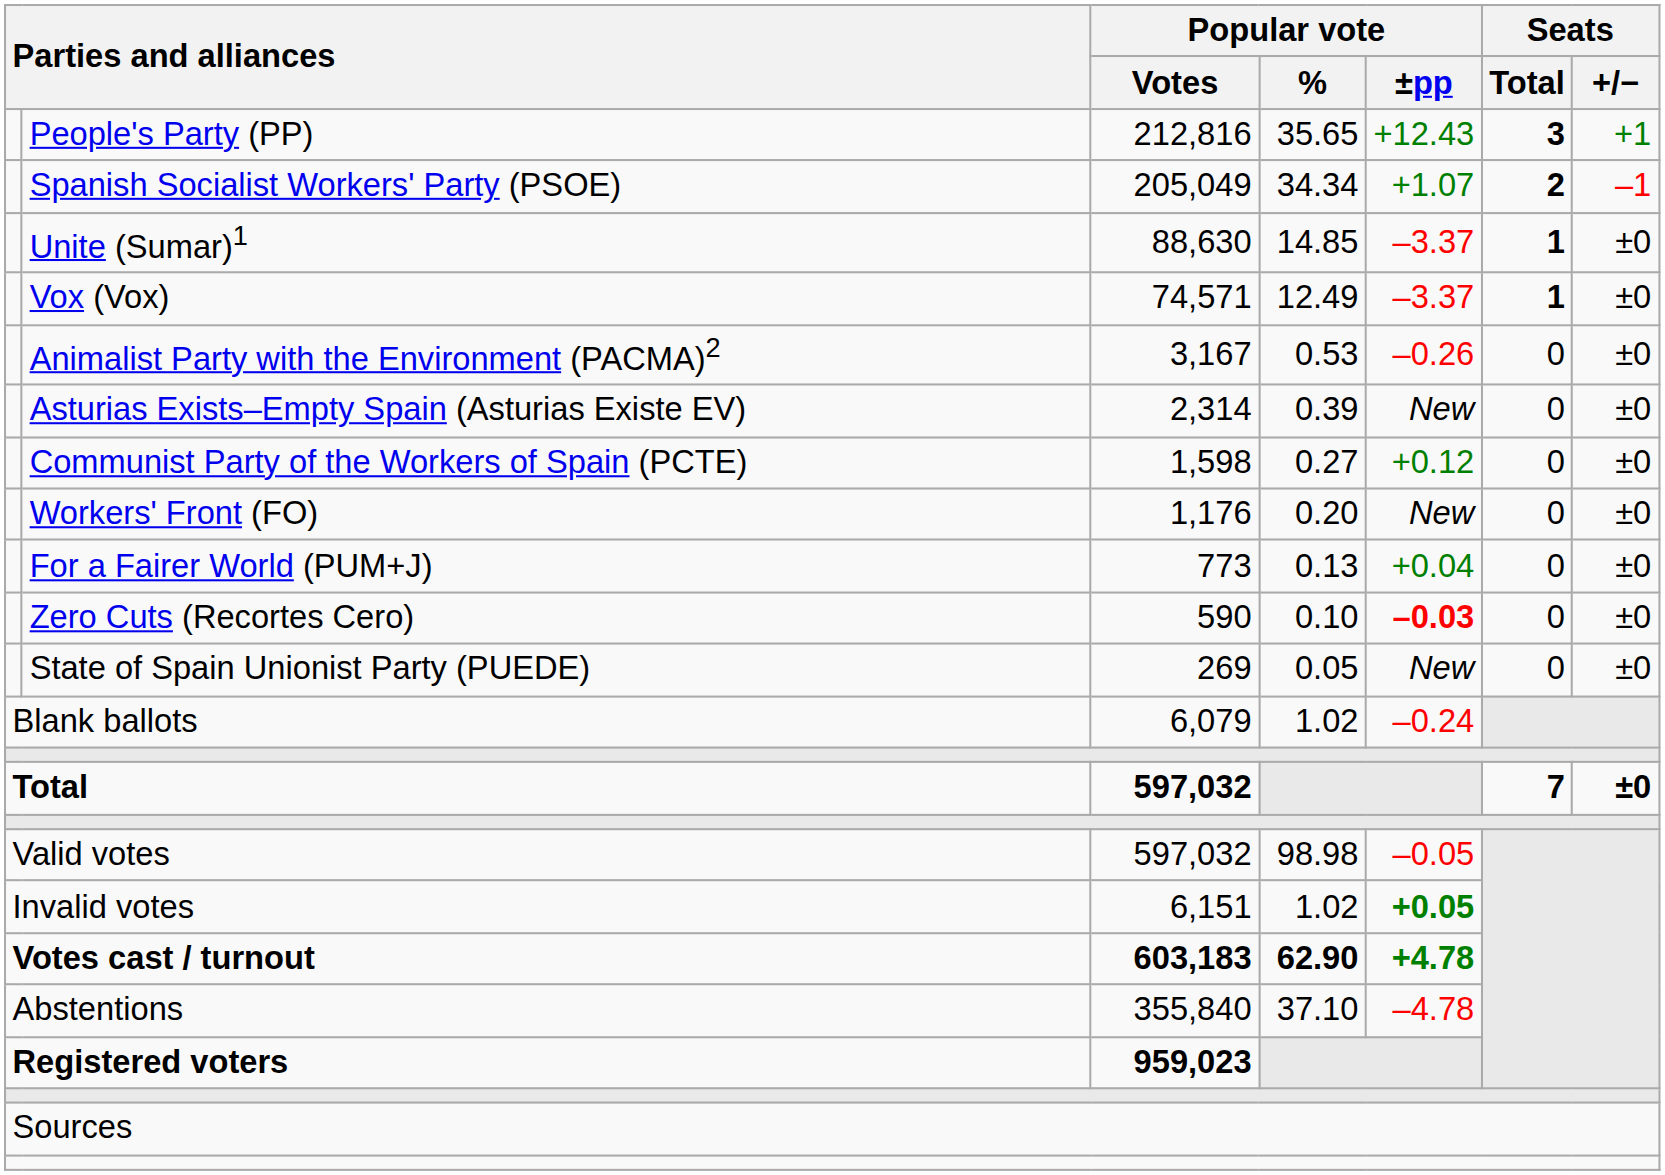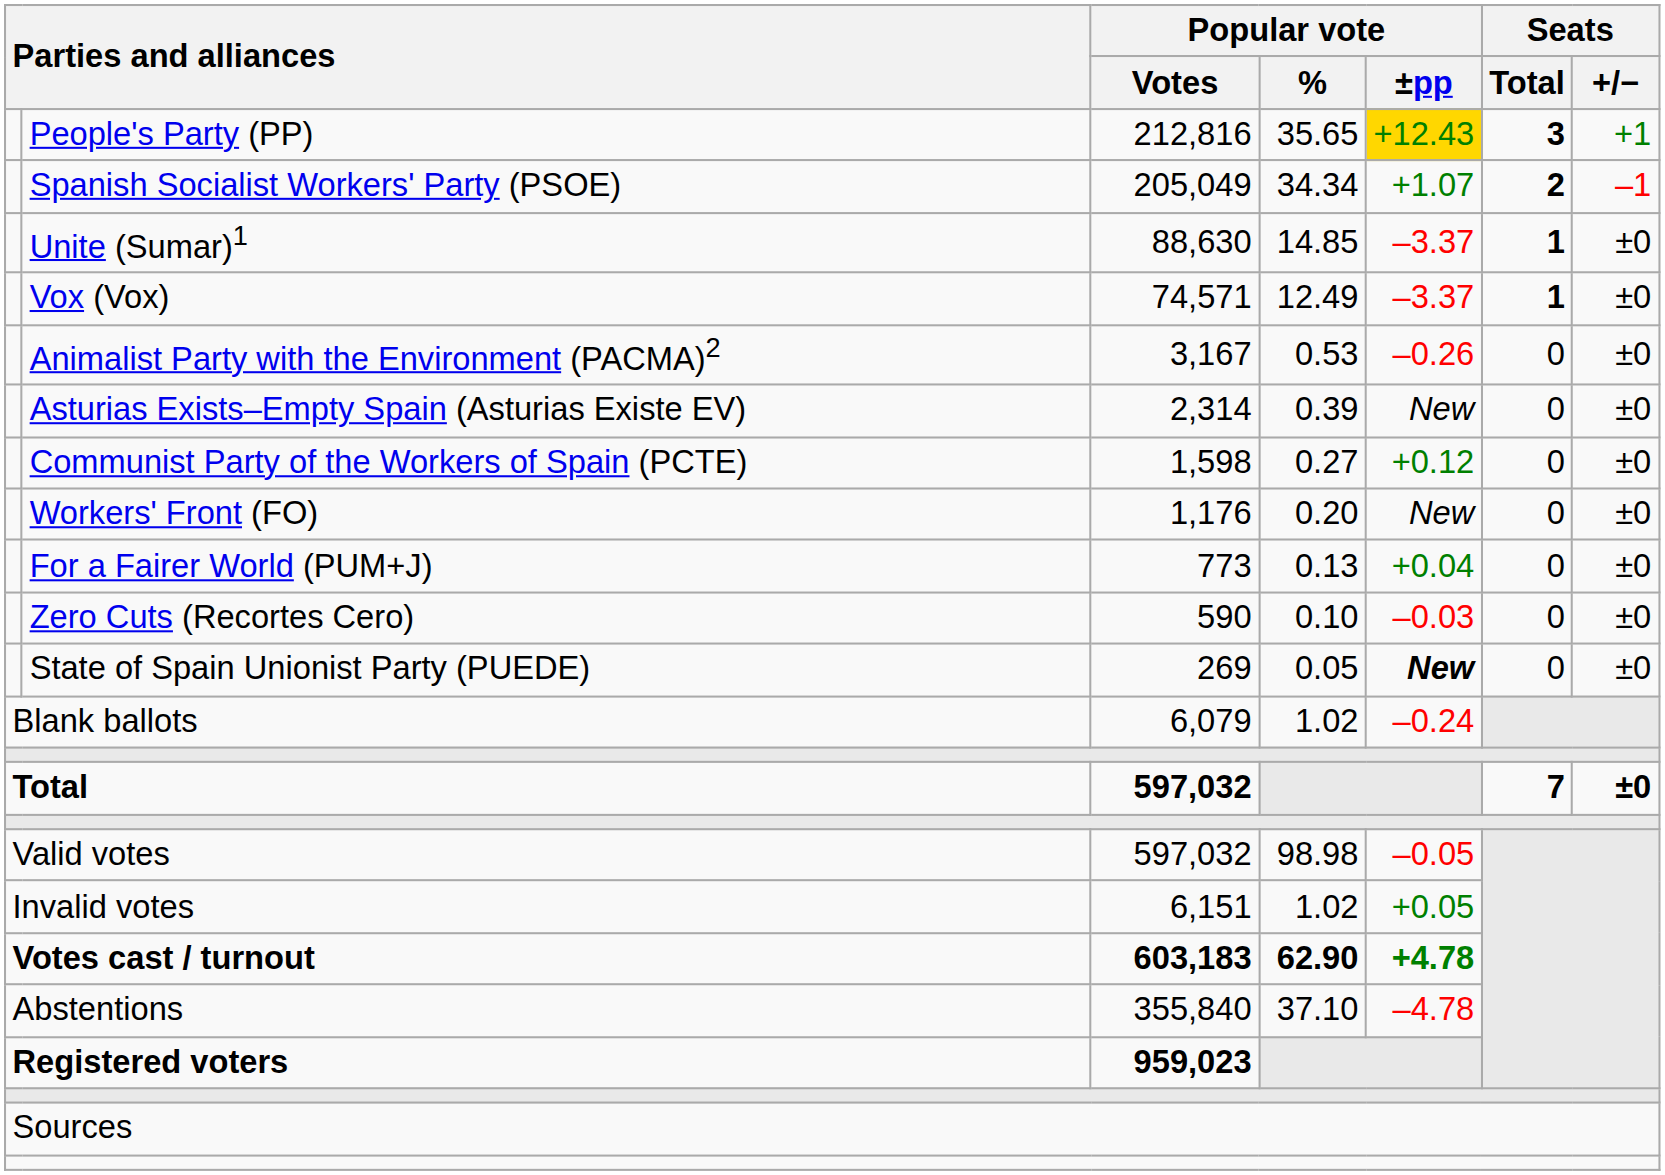(1424, 133) no background -> (1424, 133) gold background
(1433, 617) bold -> (1433, 617) normal
(1442, 669) normal -> (1441, 669) bold
(1433, 906) bold -> (1433, 906) normal
